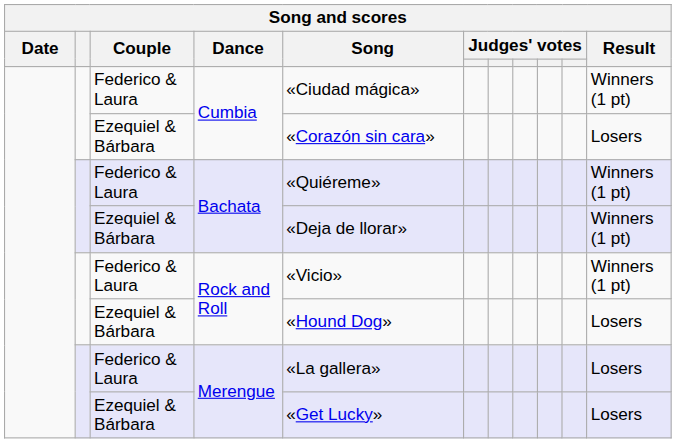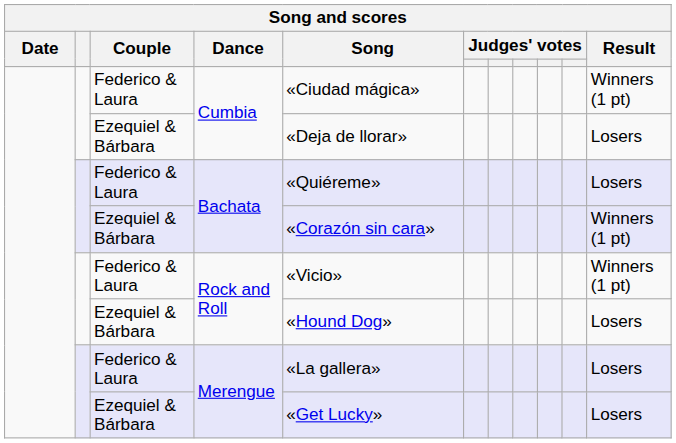(360, 136) «Corazón sin cara» -> (347, 136) «Deja de llorar»
(622, 182) Winners (1 pt) -> (616, 182) Losers
(347, 229) «Deja de llorar» -> (360, 229) «Corazón sin cara»
